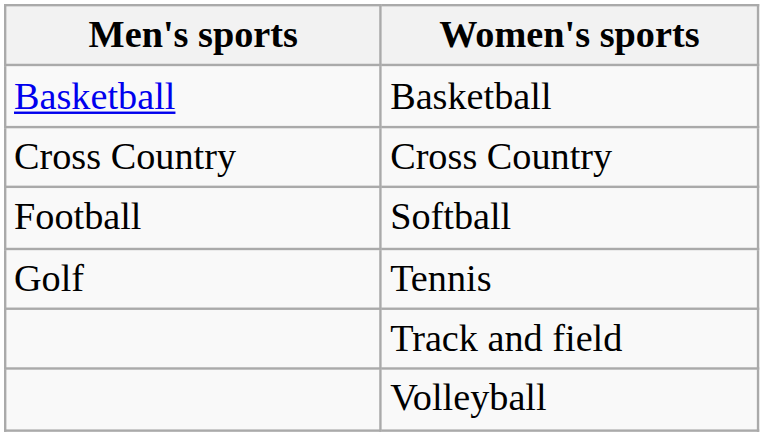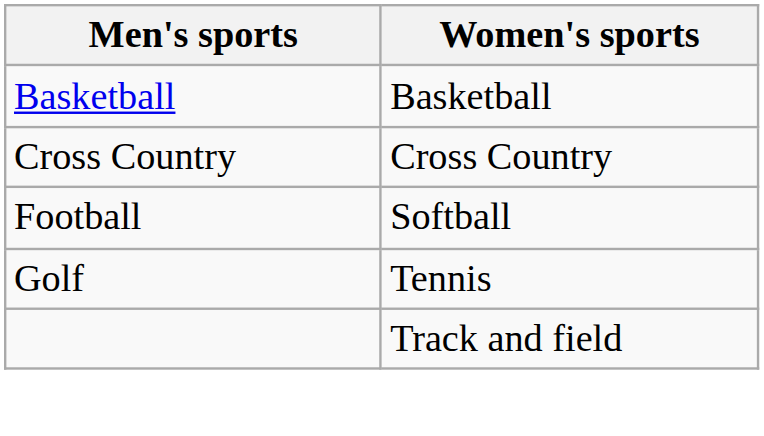- row: (468, 398)
